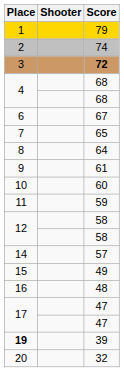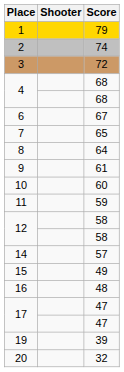(102, 64) bold -> (102, 64) normal
(21, 340) bold -> (21, 340) normal
